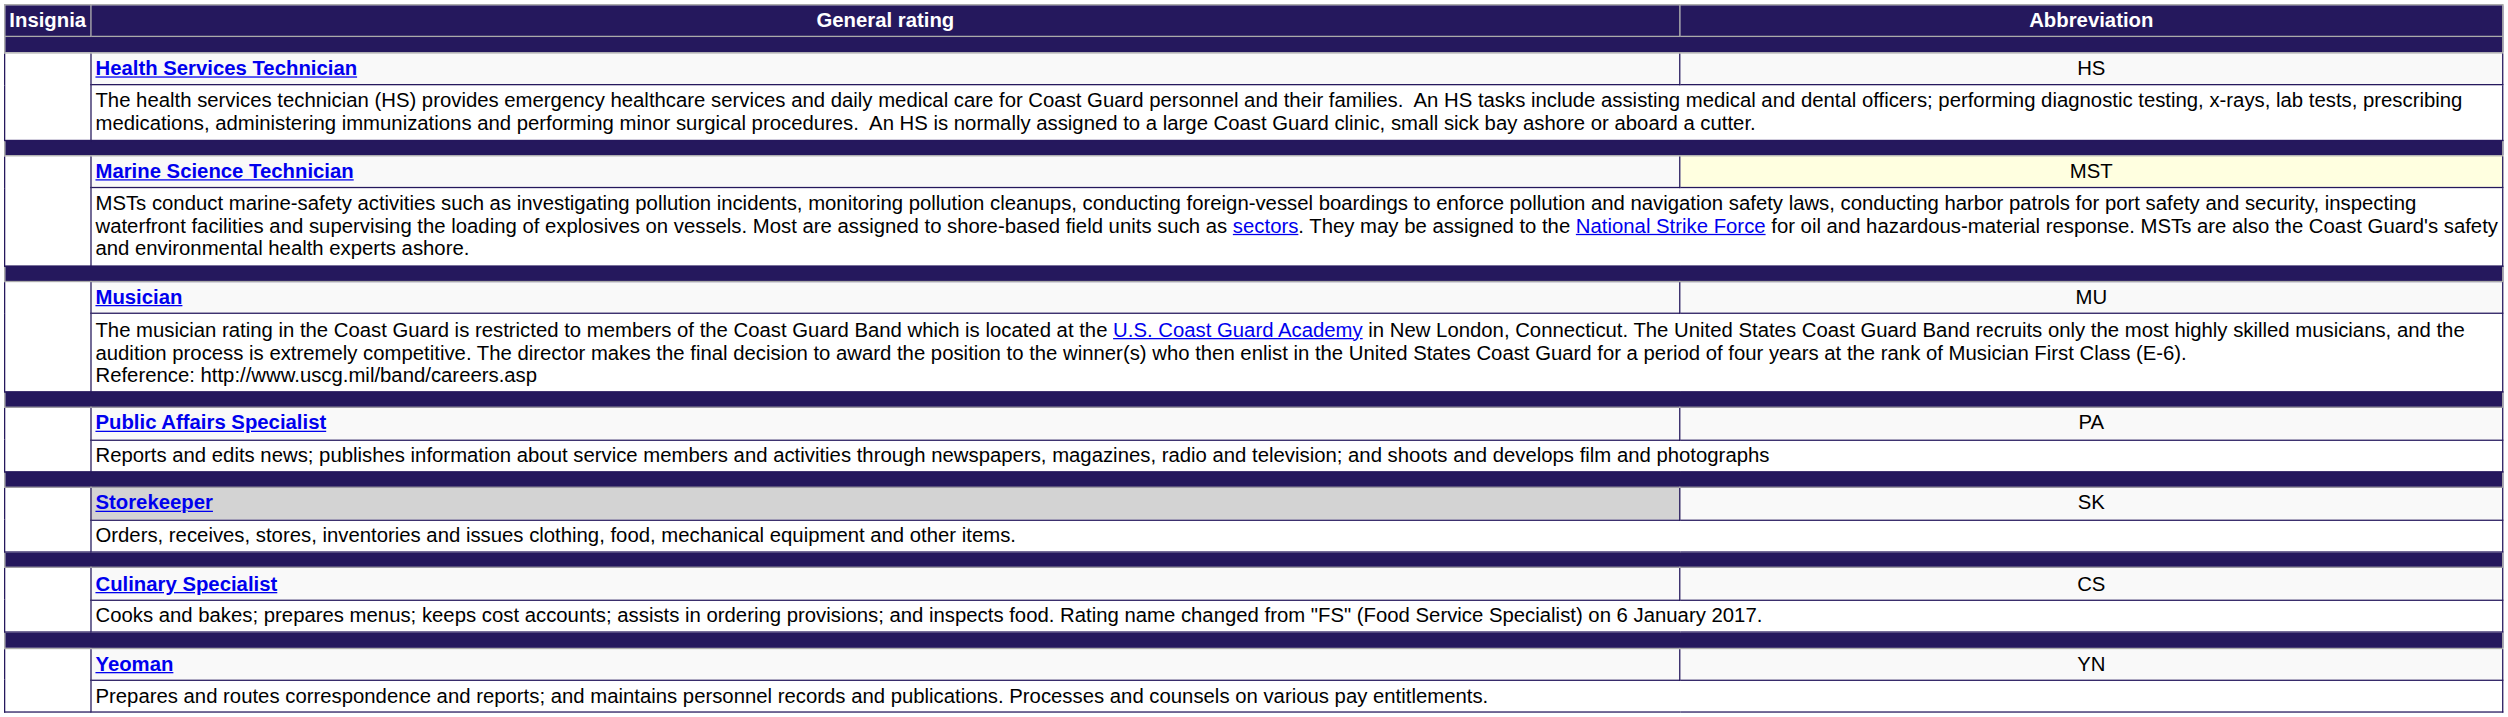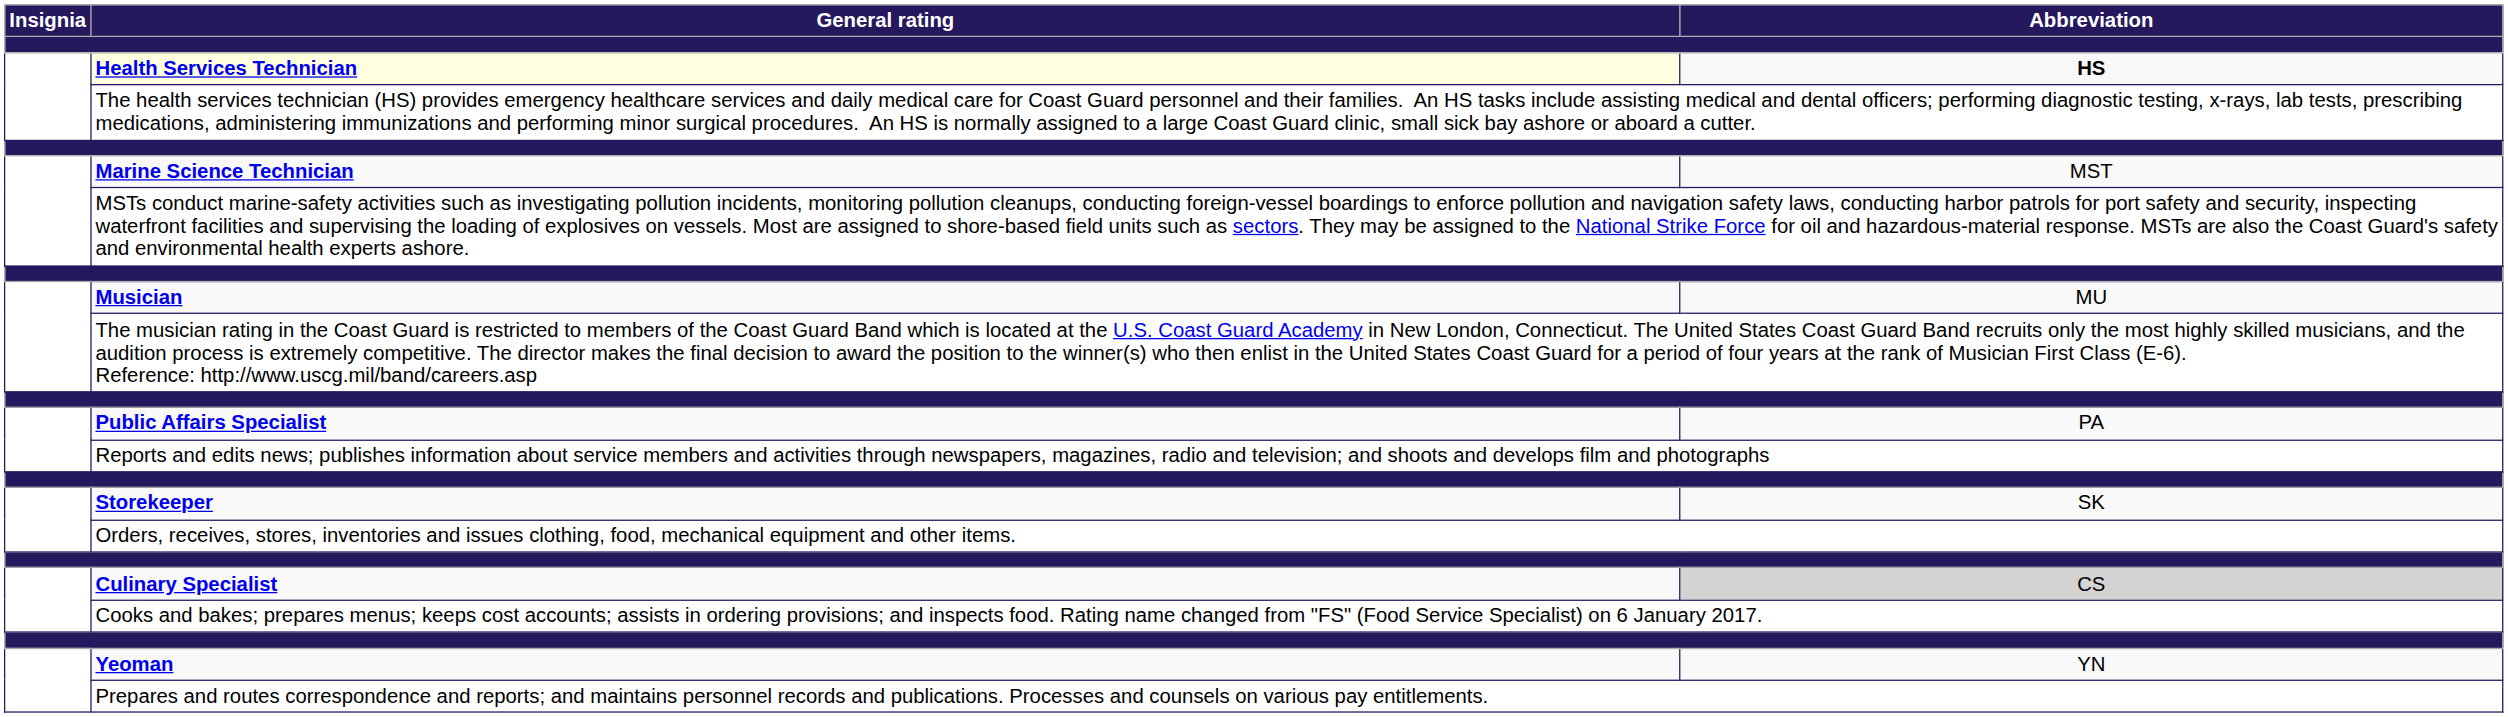(226, 68) no background -> (226, 68) lightyellow background
(2091, 68) normal -> (2091, 68) bold
(2091, 171) lightyellow background -> (2091, 171) no background
(154, 503) lightgrey background -> (154, 503) no background
(2091, 583) no background -> (2091, 583) lightgrey background
